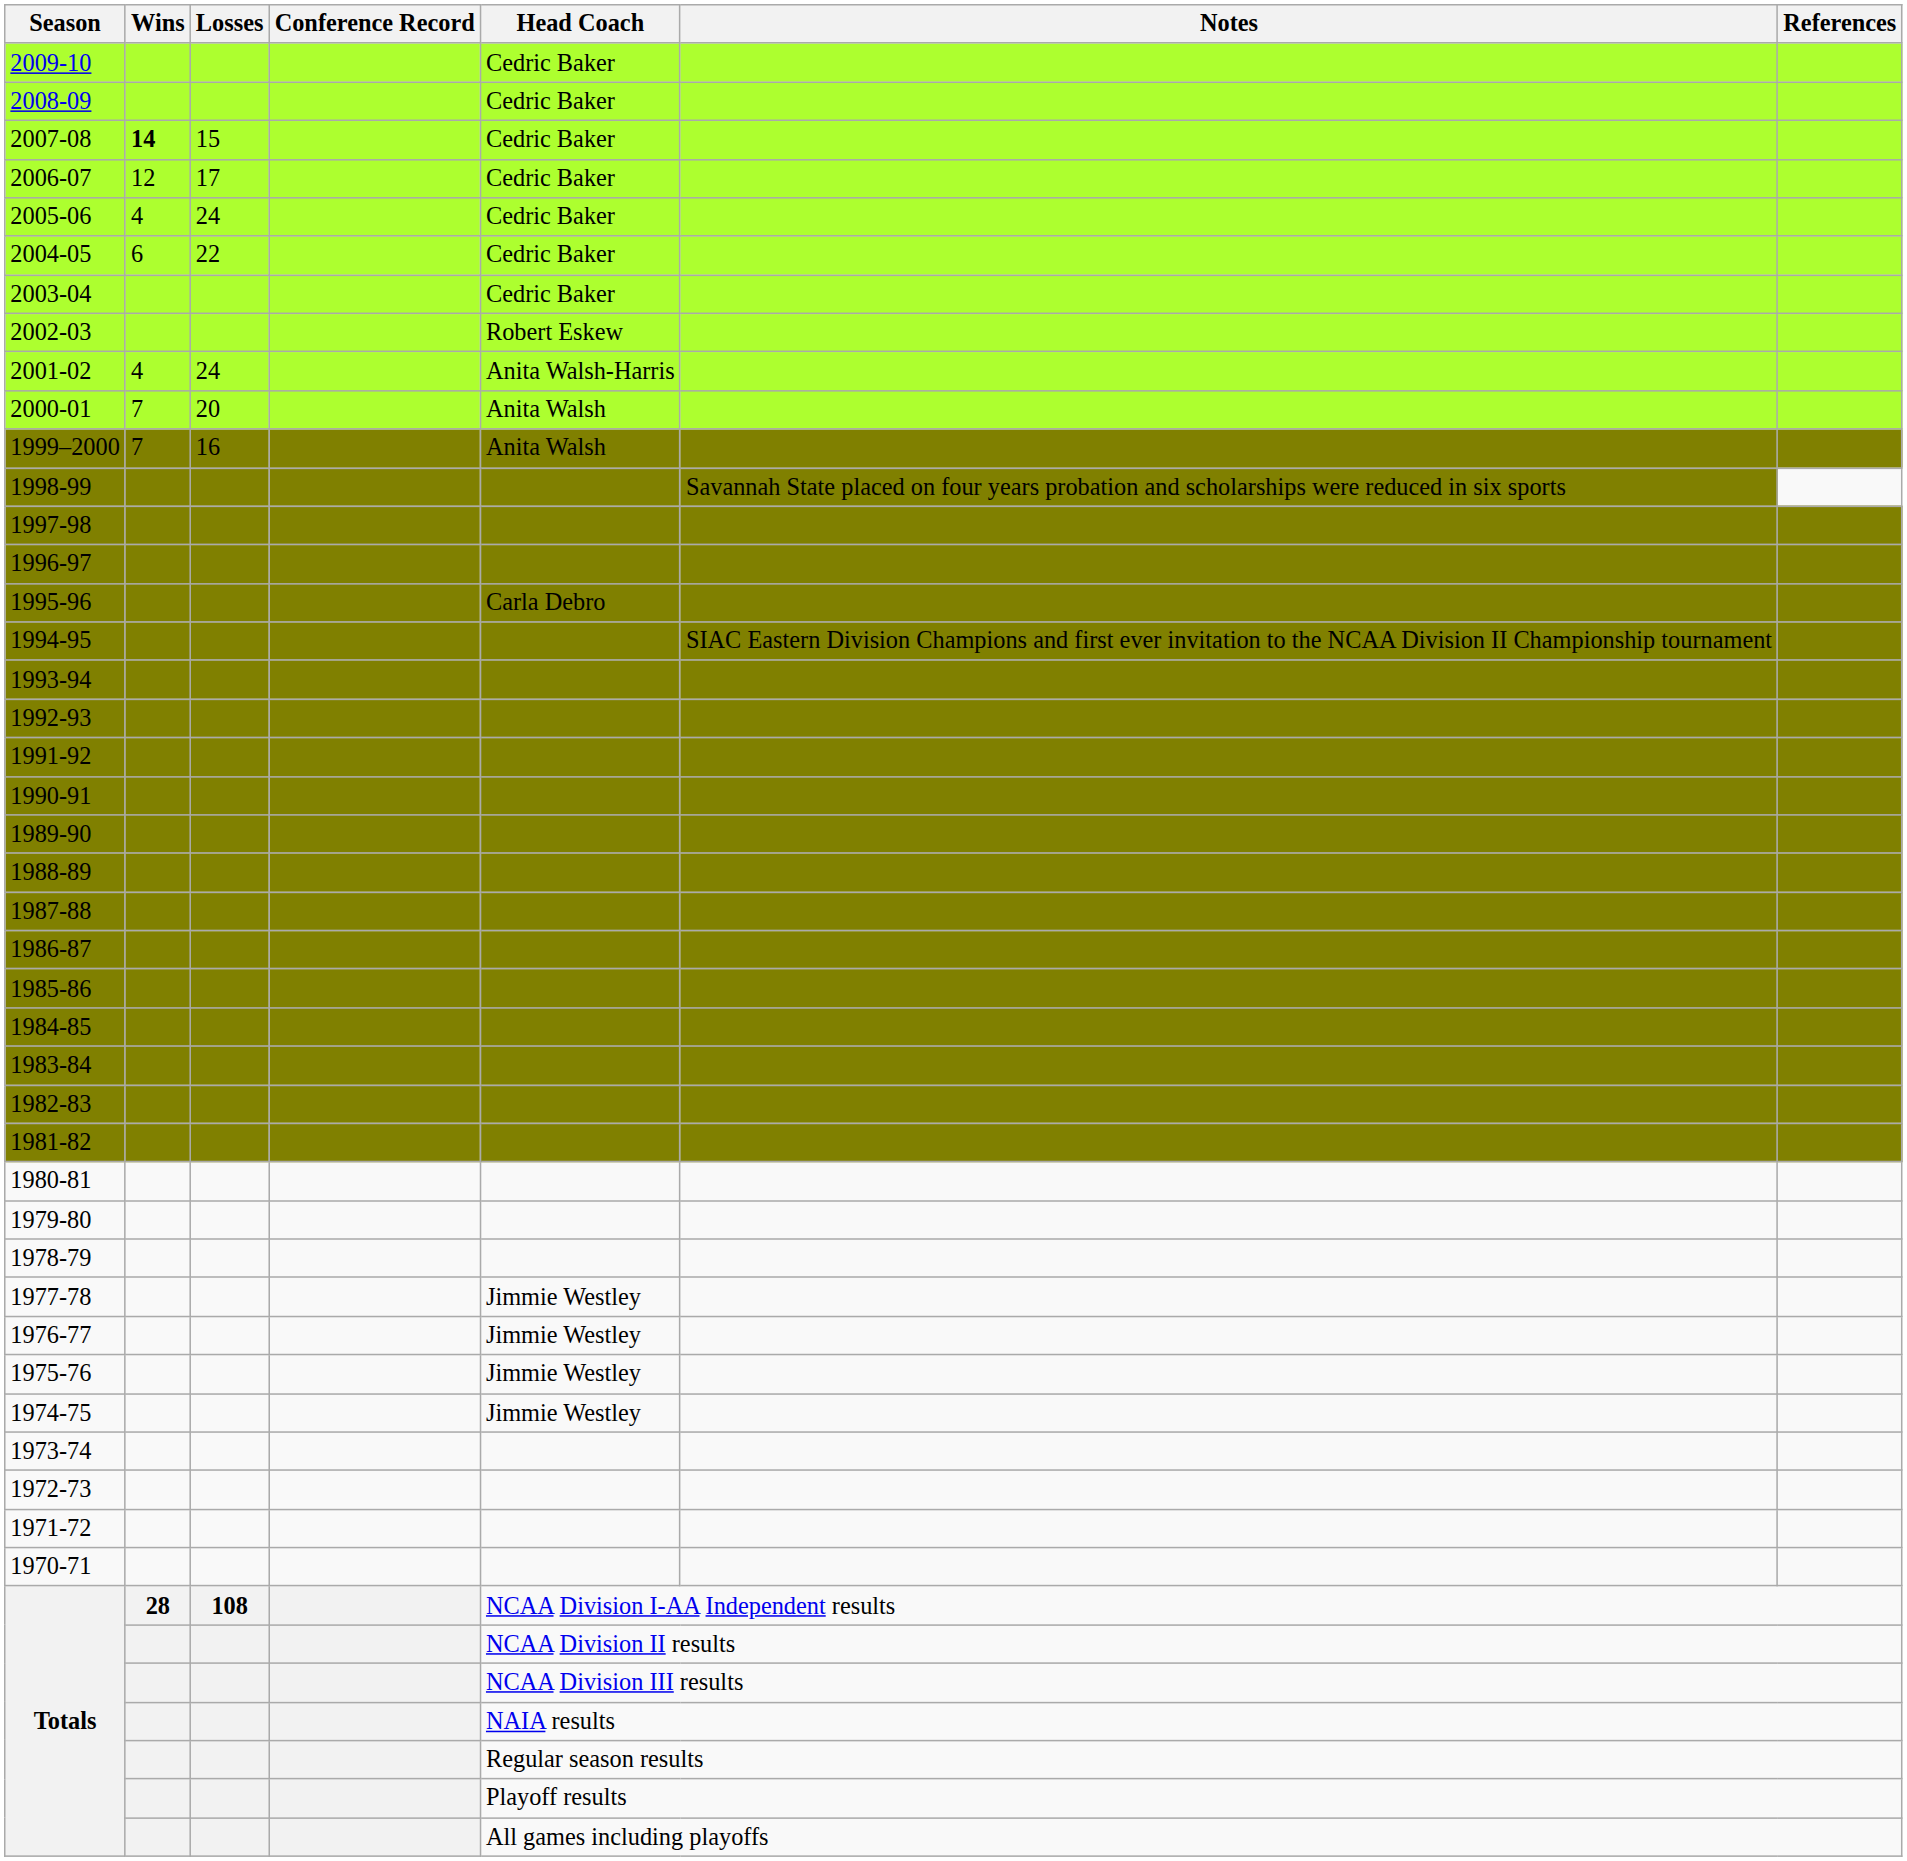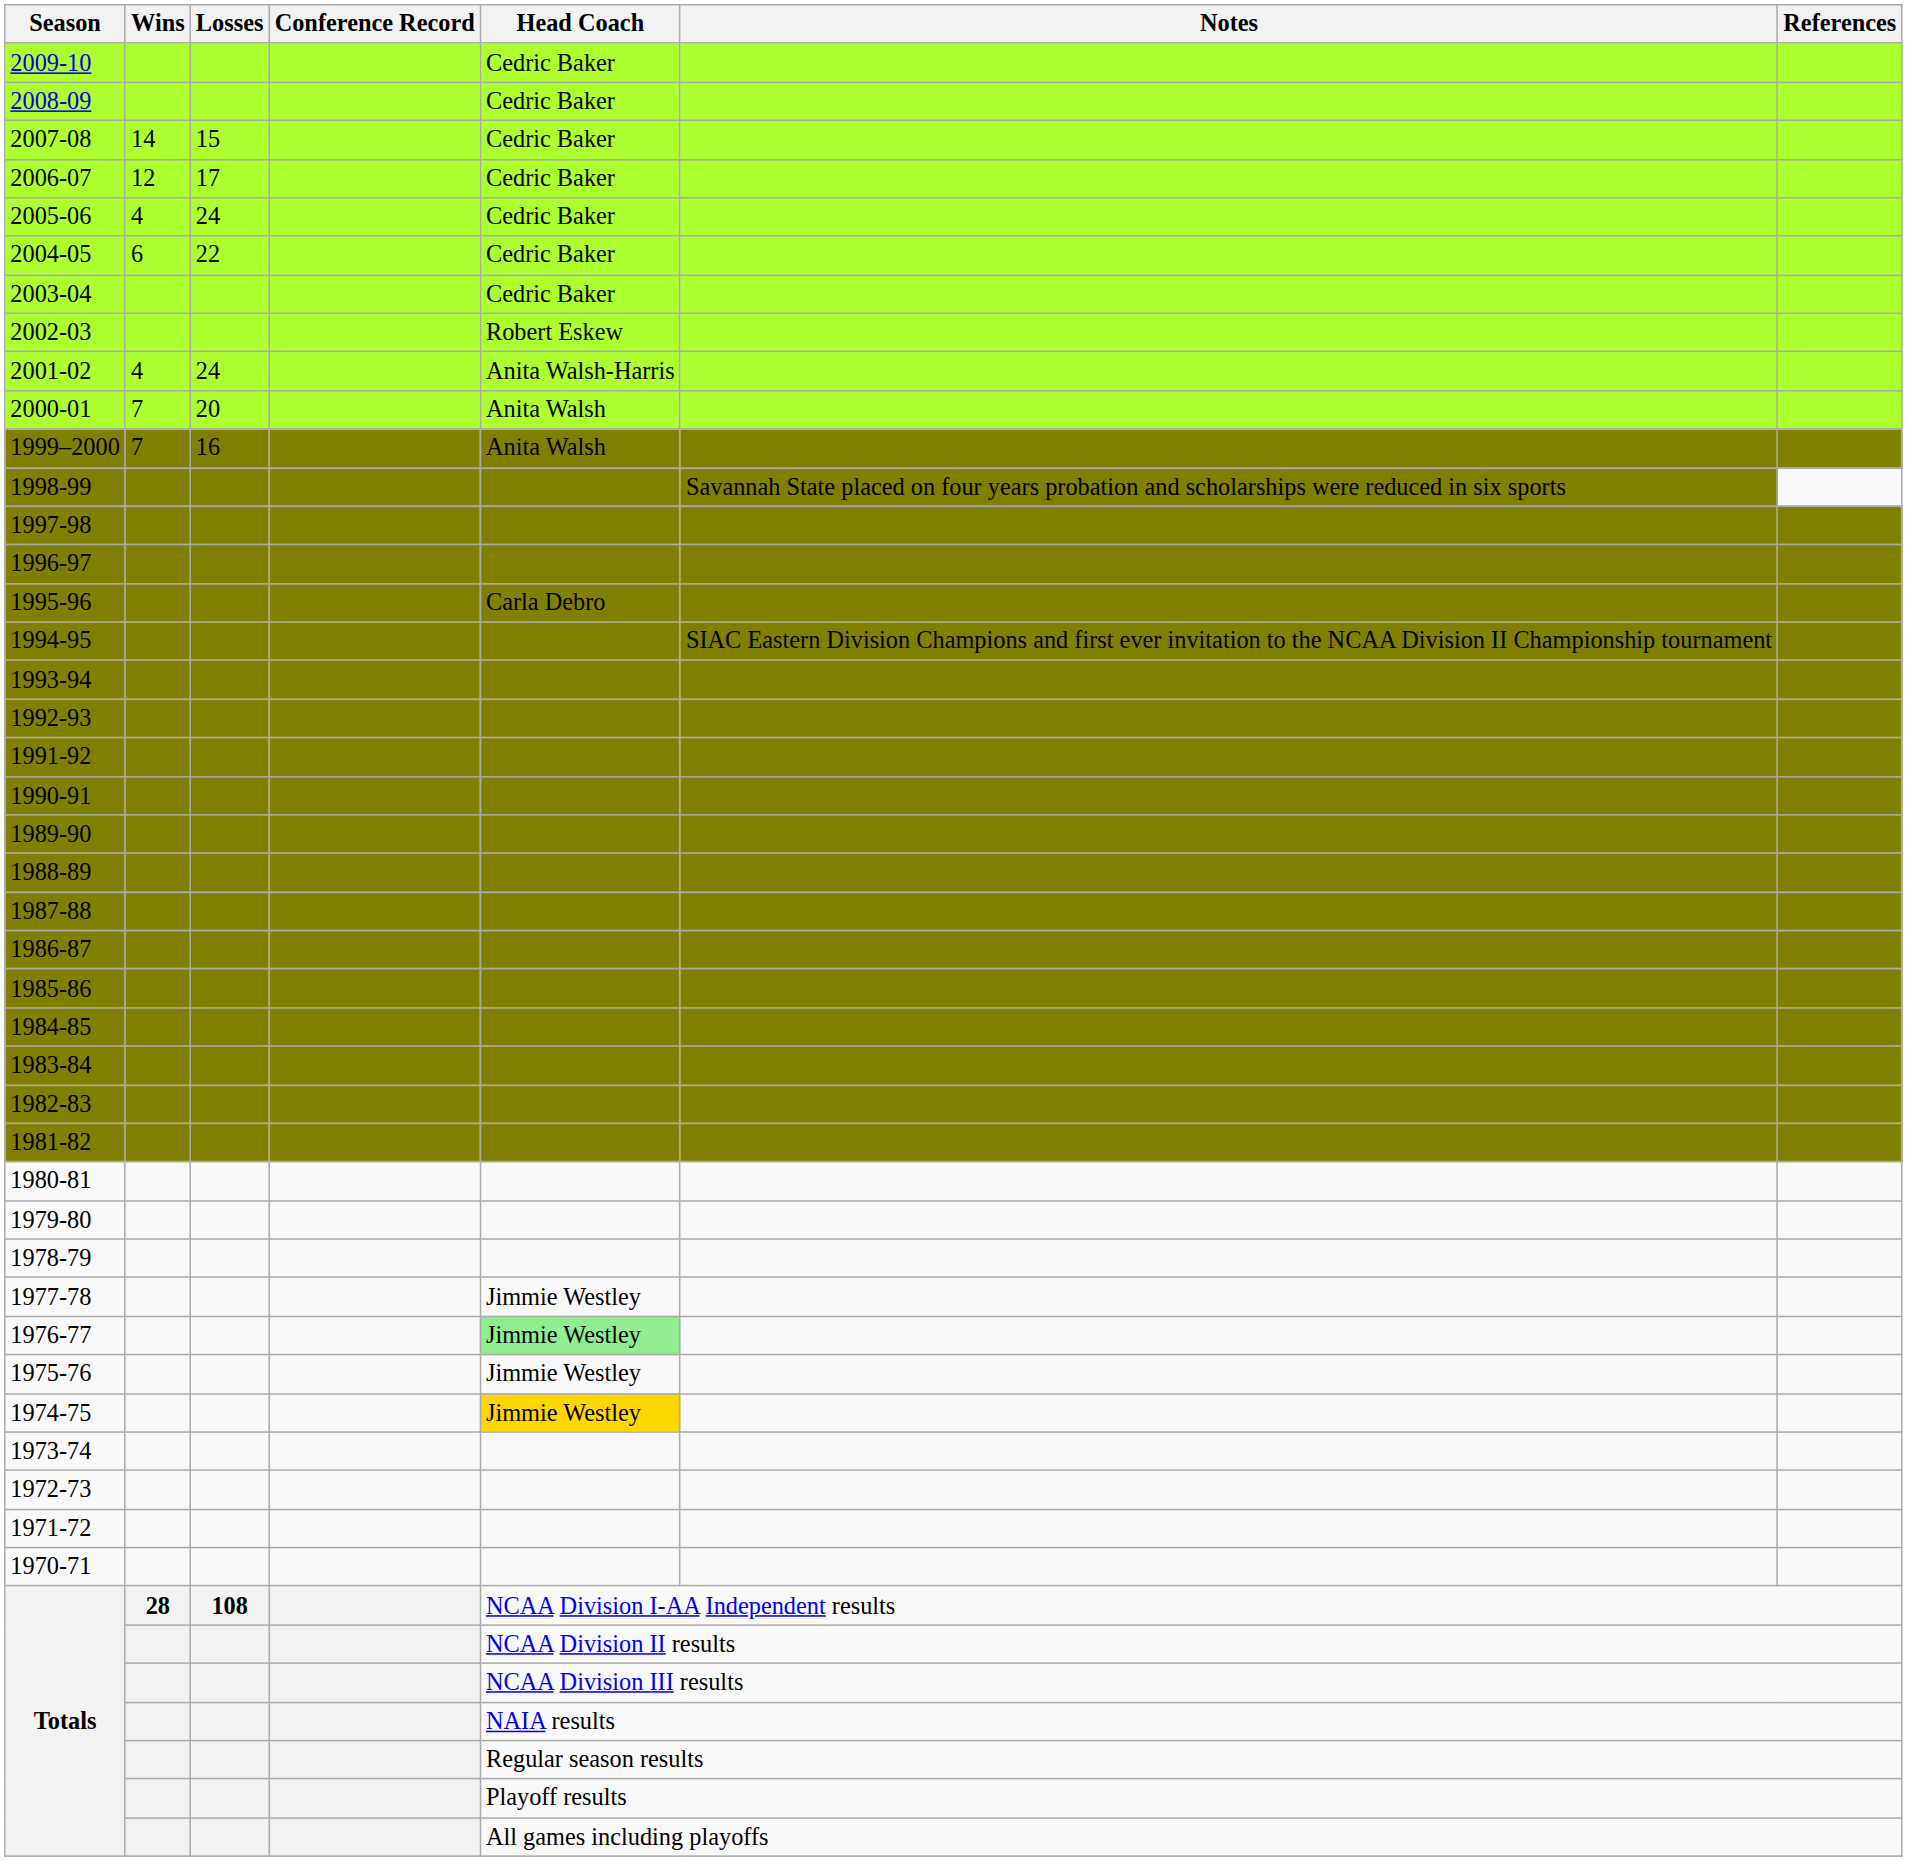(143, 139) bold -> (143, 139) normal
(563, 1335) no background -> (563, 1335) lightgreen background
(563, 1412) no background -> (563, 1412) gold background
